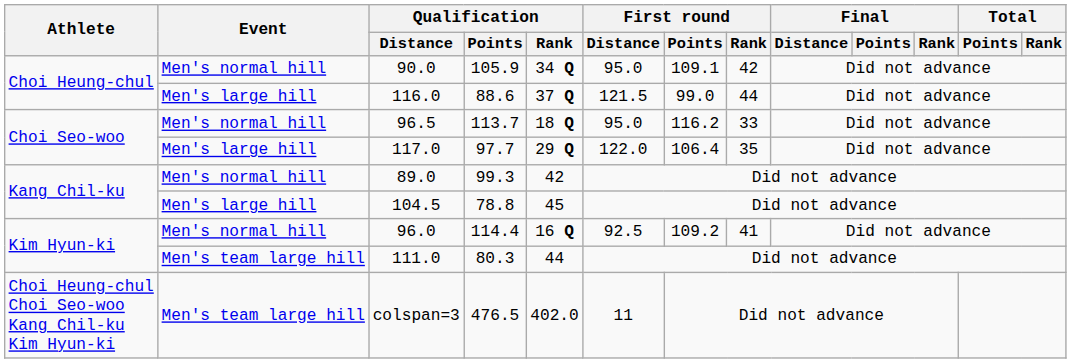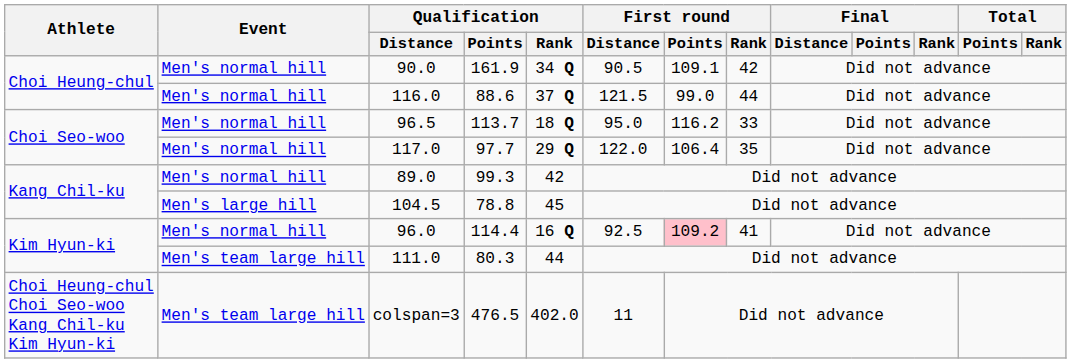(495, 69) 105.9 -> (495, 69) 161.9
(623, 69) 95.0 -> (623, 69) 90.5
(239, 96) Men's large hill -> (244, 96) Men's normal hill
(239, 151) Men's large hill -> (244, 151) Men's normal hill
(695, 232) no background -> (695, 232) pink background
